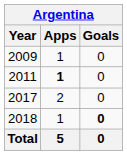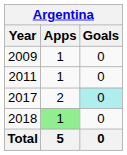(60, 77) bold -> (60, 77) normal
(101, 98) no background -> (101, 98) paleturquoise background
(60, 118) no background -> (60, 118) lightgreen background
(101, 118) bold -> (101, 118) normal
